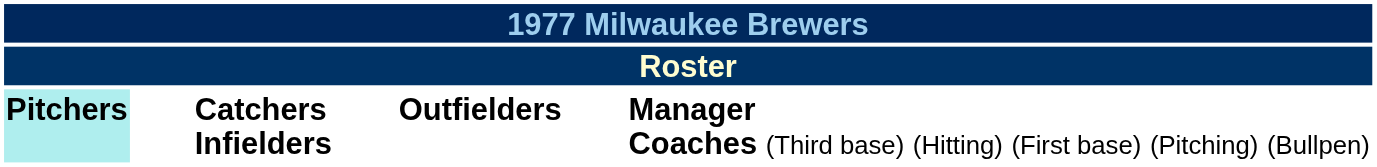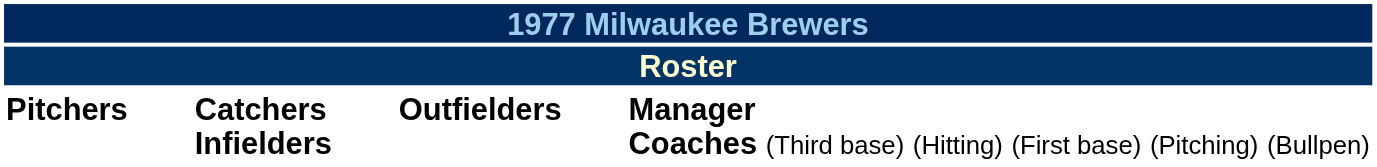(67, 109) paleturquoise background -> (67, 109) no background
